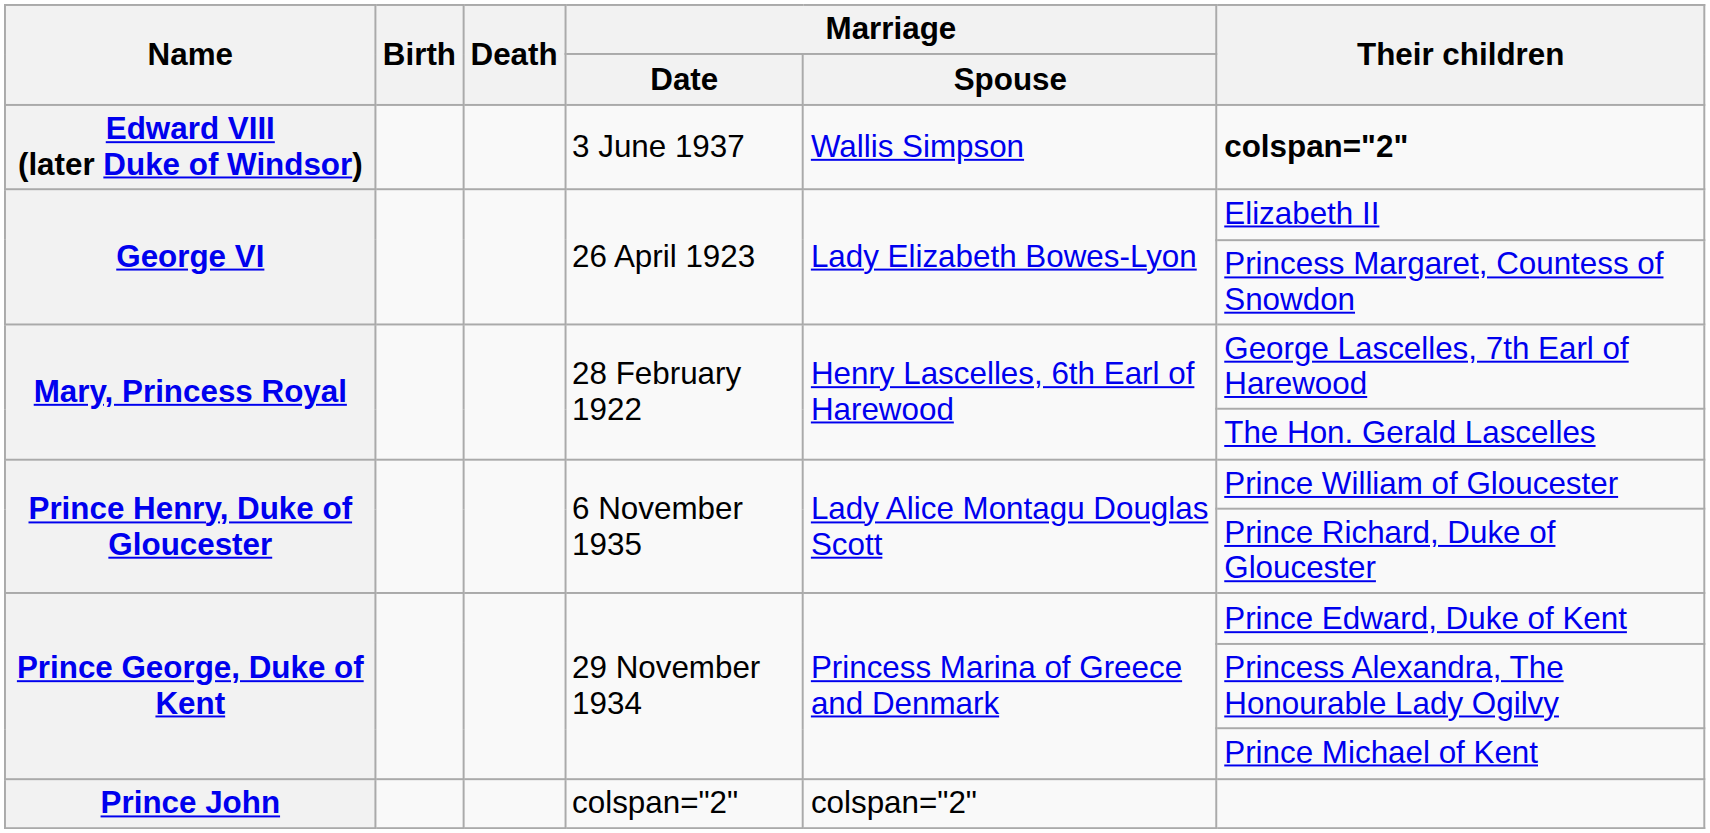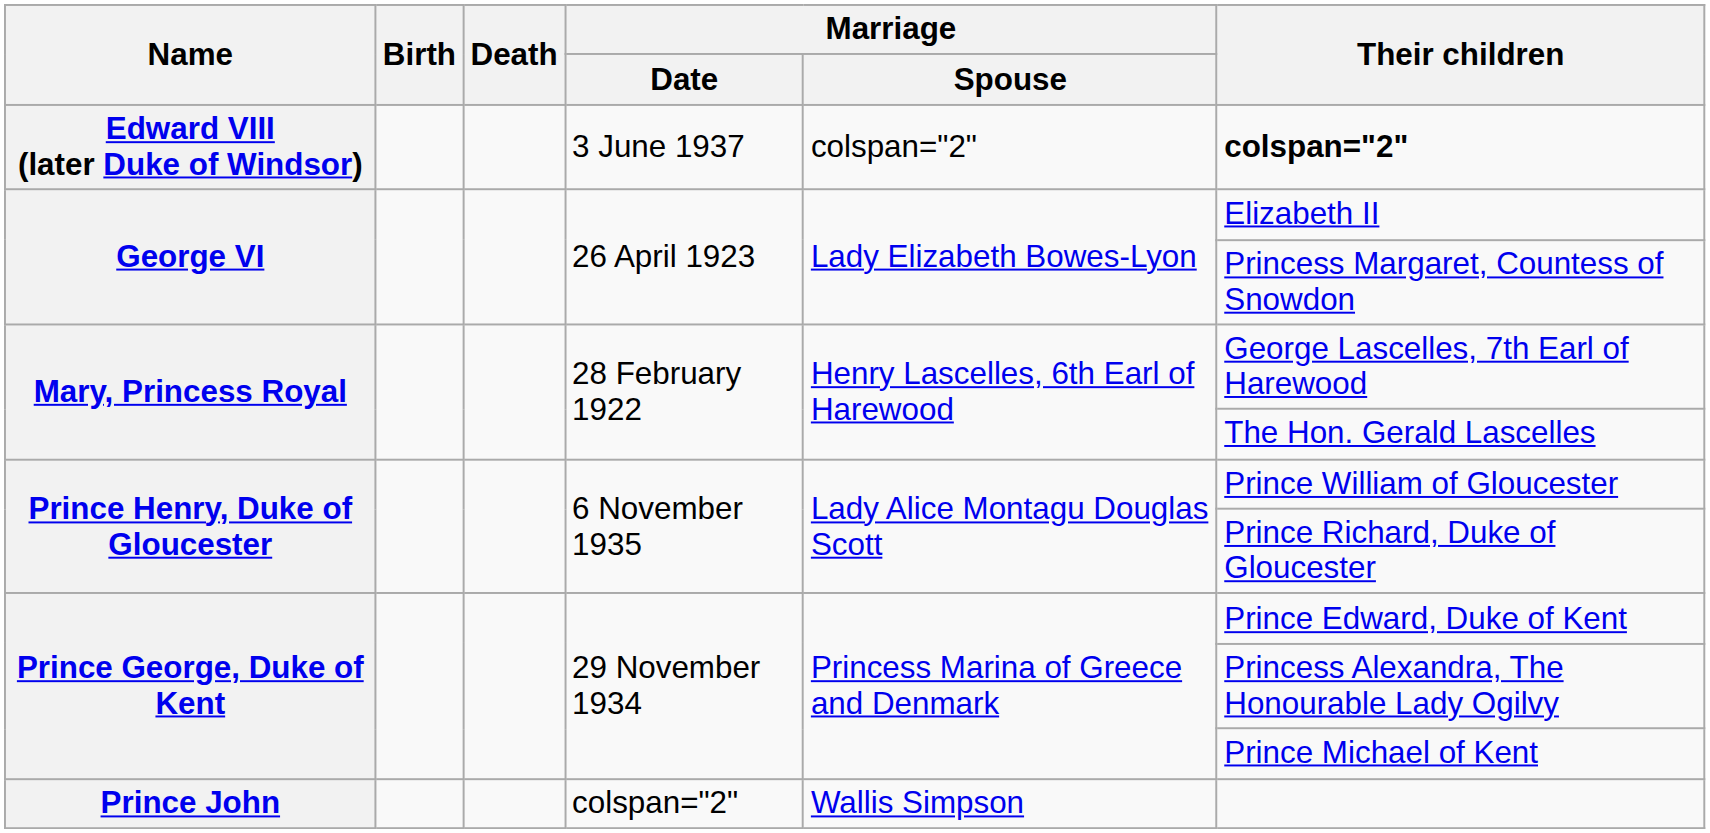(917, 146) Wallis Simpson -> (894, 146) colspan="2"
(894, 802) colspan="2" -> (917, 802) Wallis Simpson
